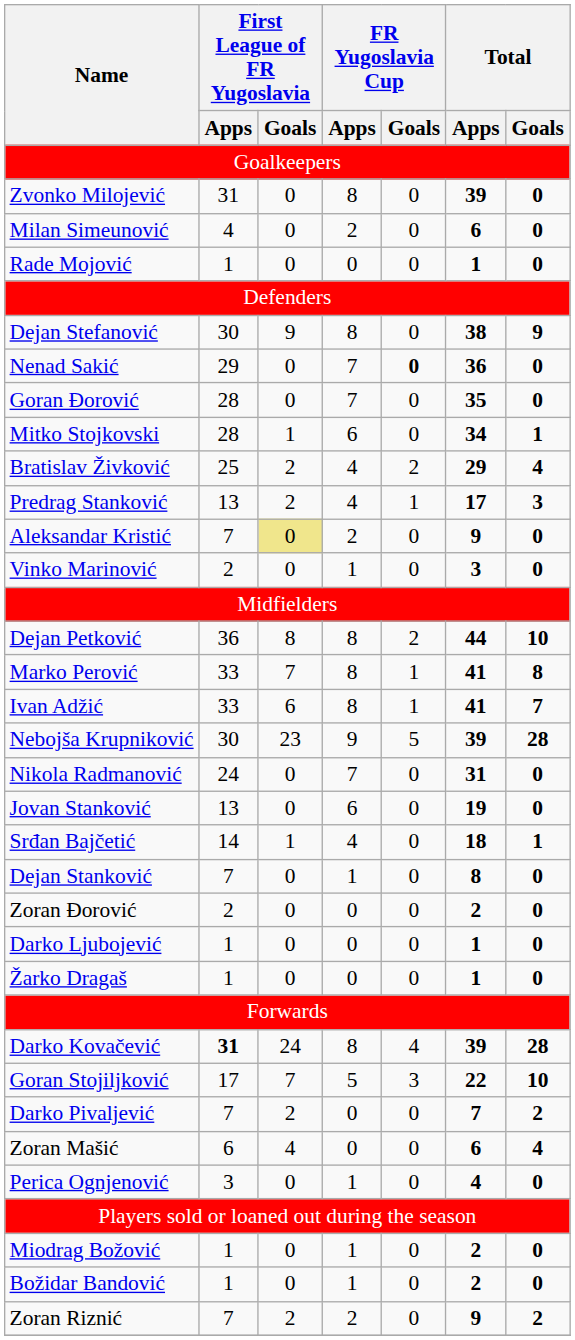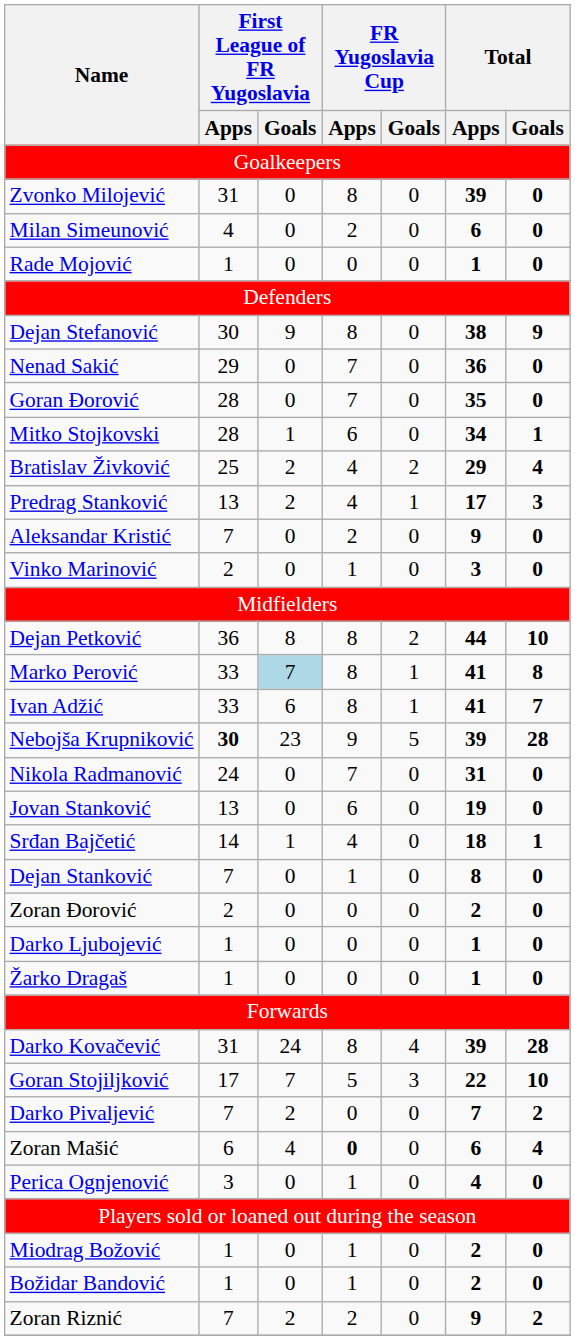(414, 365) bold -> (414, 365) normal
(290, 535) khaki background -> (290, 535) no background
(290, 671) no background -> (290, 671) lightblue background
(228, 739) normal -> (228, 739) bold
(228, 1045) bold -> (228, 1045) normal
(352, 1147) normal -> (352, 1147) bold
